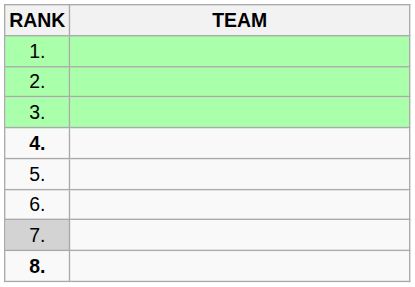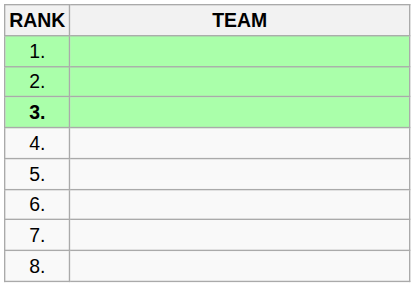(37, 113) normal -> (37, 113) bold
(37, 143) bold -> (37, 143) normal
(37, 235) lightgrey background -> (37, 235) no background
(37, 266) bold -> (37, 266) normal
